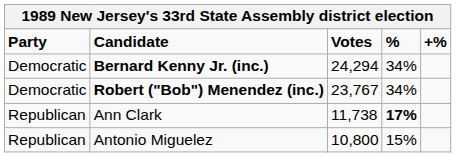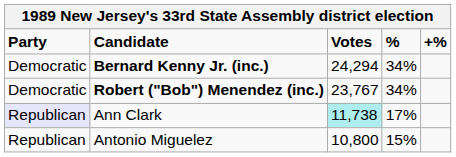(47, 115) no background -> (47, 115) lavender background
(354, 115) no background -> (354, 115) paleturquoise background
(401, 115) bold -> (401, 115) normal
